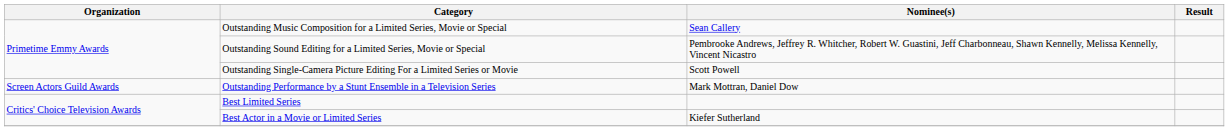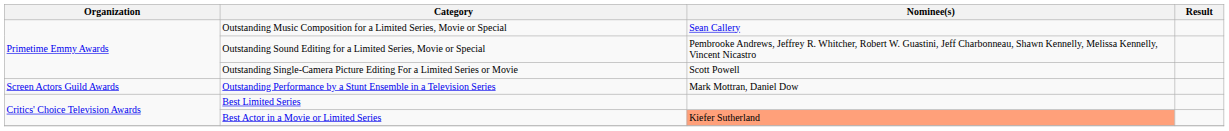(725, 117) no background -> (725, 117) lightsalmon background
